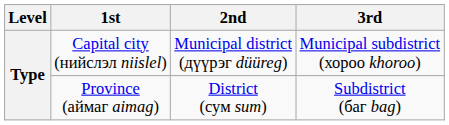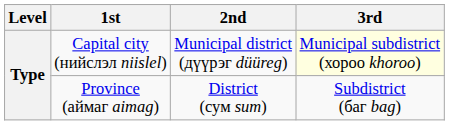(370, 52) no background -> (370, 52) lightyellow background
